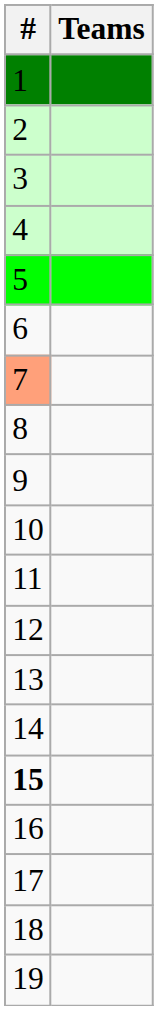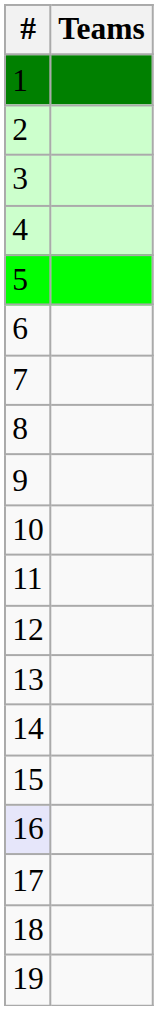(20, 379) lightsalmon background -> (20, 379) no background
(28, 779) bold -> (28, 779) normal
(28, 829) no background -> (28, 829) lavender background
